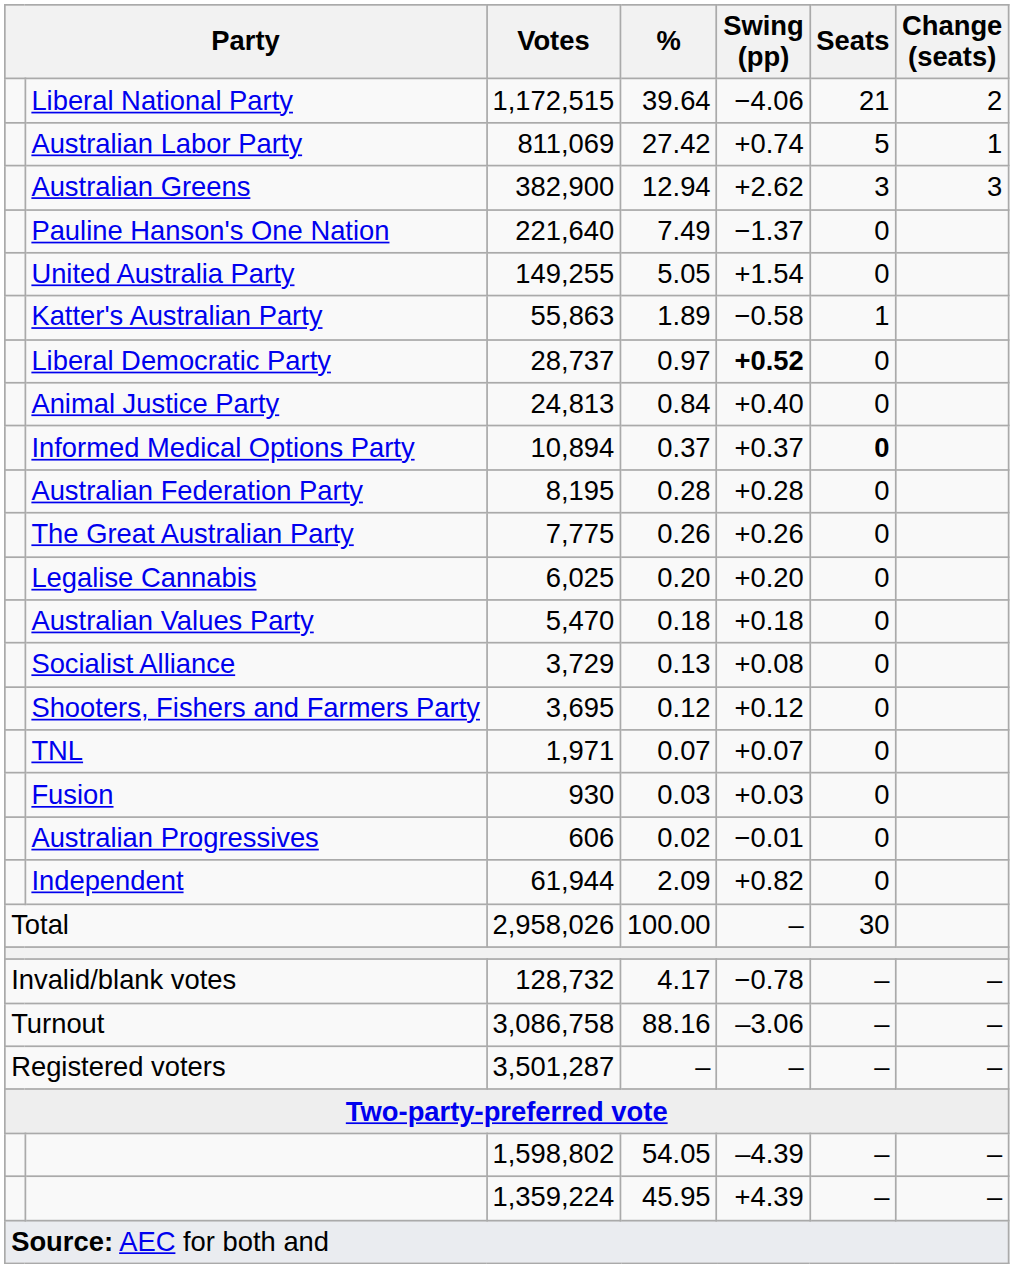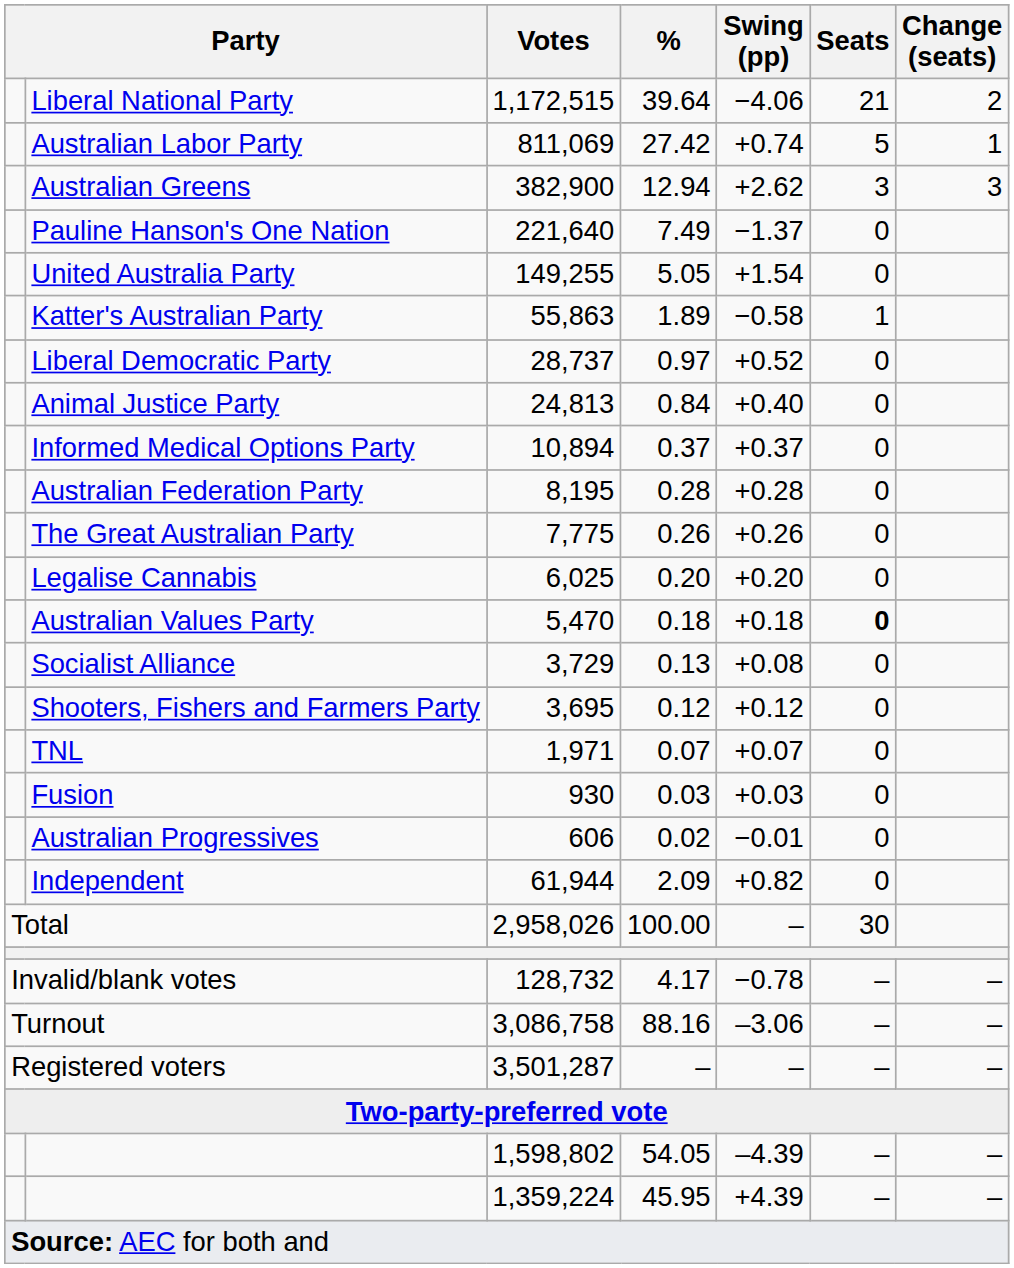(769, 360) bold -> (769, 360) normal
(882, 447) bold -> (882, 447) normal
(882, 621) normal -> (882, 621) bold
